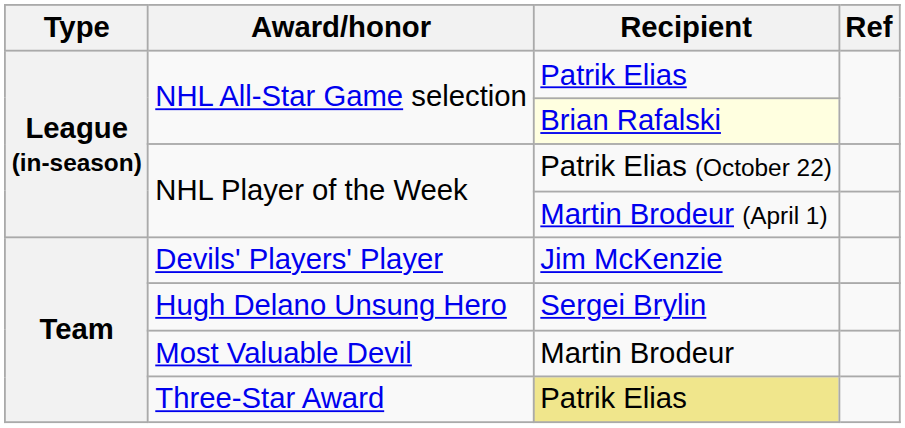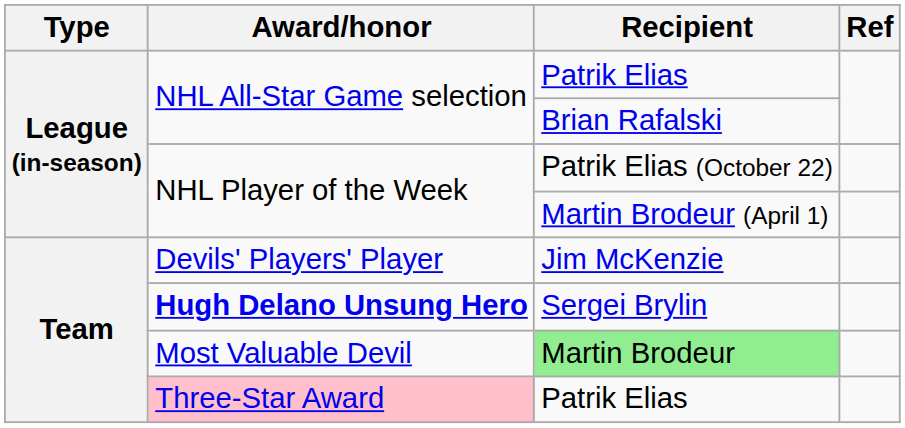(631, 120) lightyellow background -> (632, 120) no background
(331, 306) normal -> (342, 306) bold
(637, 352) no background -> (638, 352) lightgreen background
(270, 399) no background -> (270, 399) pink background
(614, 399) khaki background -> (615, 399) no background
